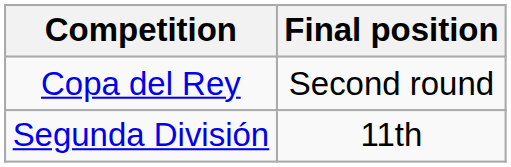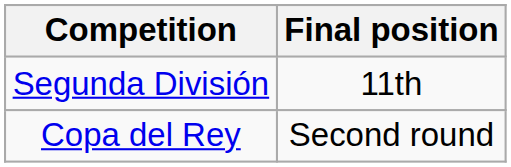rows swapped: (141, 135) <-> (141, 82)
